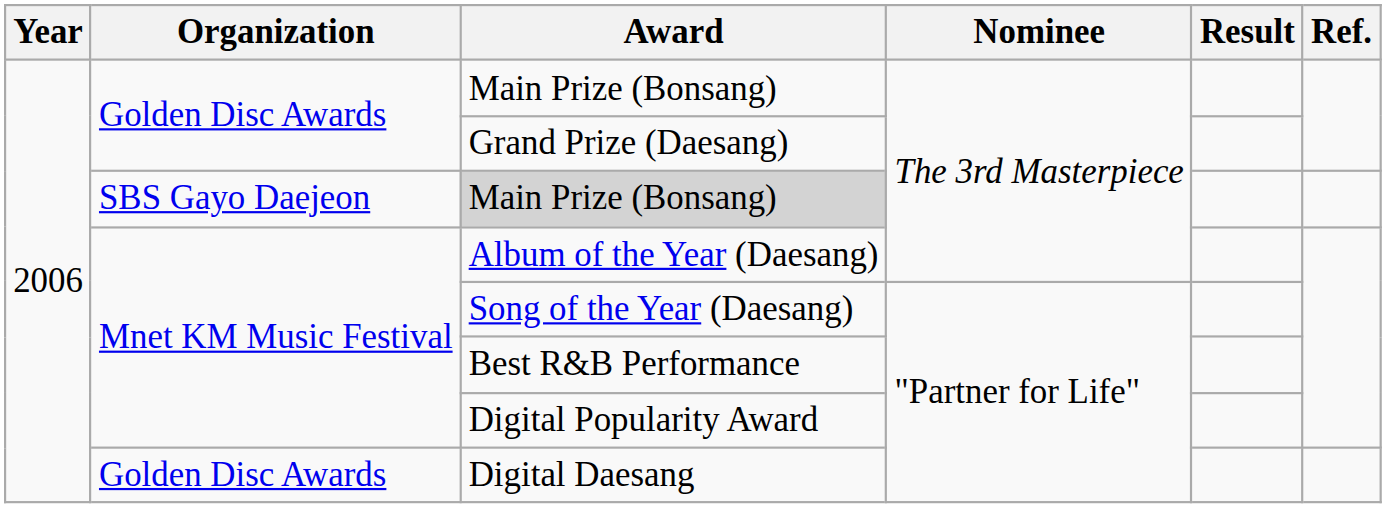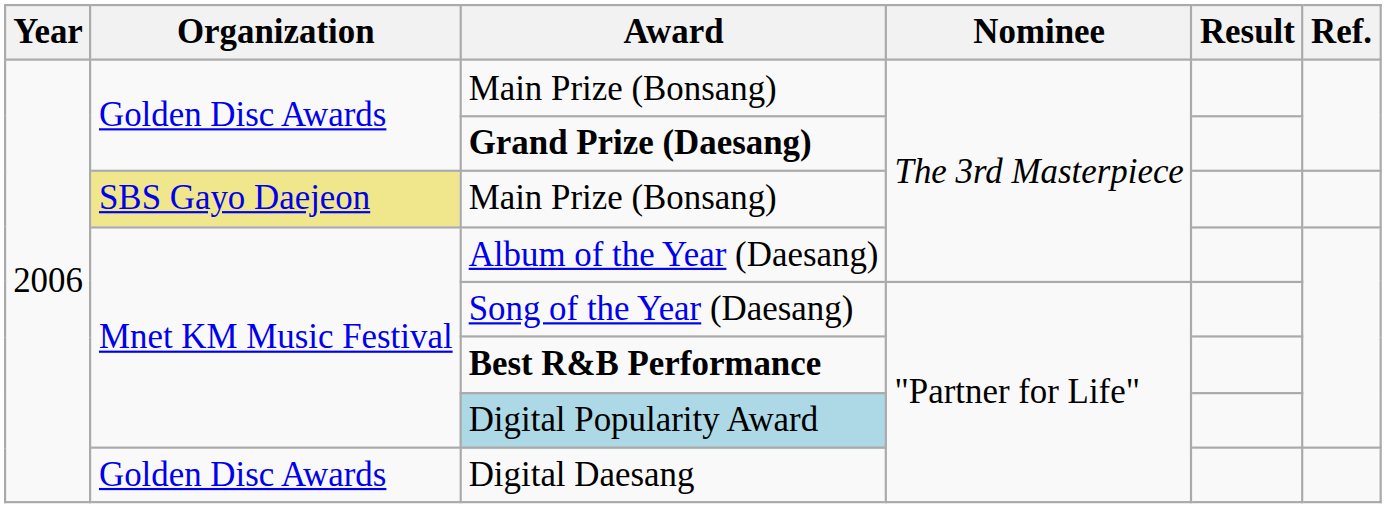(628, 142) normal -> (640, 142) bold
(235, 198) no background -> (235, 198) khaki background
(623, 198) lightgrey background -> (623, 198) no background
(634, 364) normal -> (645, 364) bold
(643, 419) no background -> (643, 419) lightblue background
